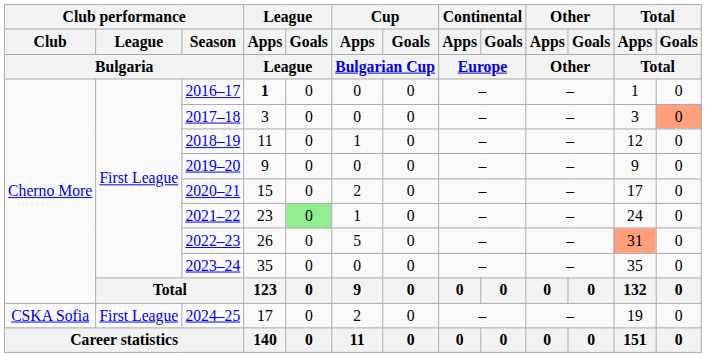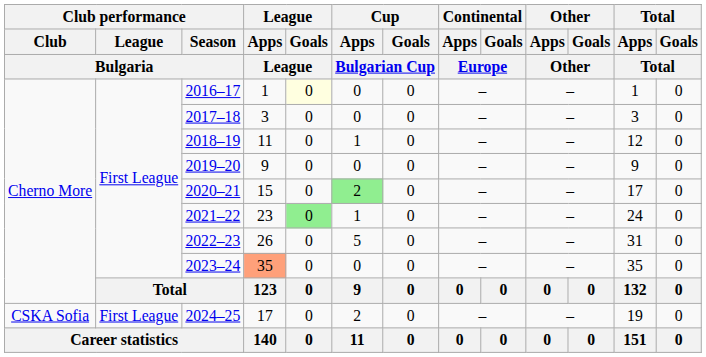(265, 91) bold -> (265, 91) normal
(309, 91) no background -> (309, 91) lightyellow background
(679, 116) lightsalmon background -> (679, 116) no background
(357, 191) no background -> (357, 191) lightgreen background
(635, 240) lightsalmon background -> (635, 240) no background
(265, 265) no background -> (265, 265) lightsalmon background
